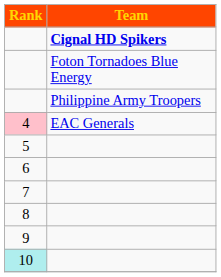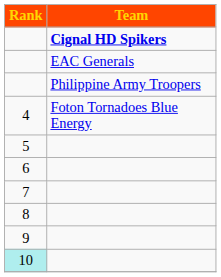(114, 69) Foton Tornadoes Blue Energy -> (92, 61) EAC Generals
(26, 123) pink background -> (26, 115) no background
(92, 123) EAC Generals -> (114, 115) Foton Tornadoes Blue Energy
